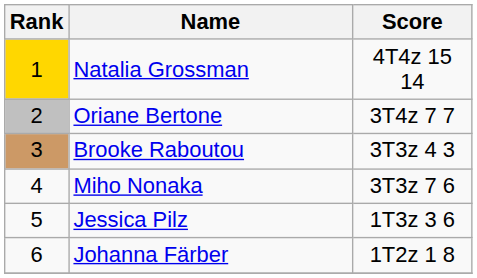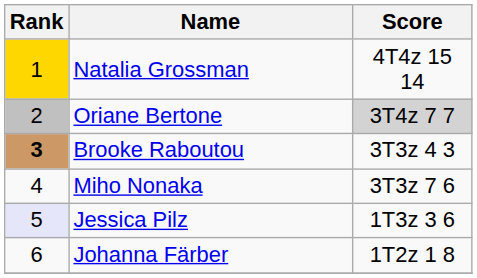(412, 116) no background -> (412, 116) lightgrey background
(37, 150) normal -> (37, 150) bold
(37, 220) no background -> (37, 220) lavender background
